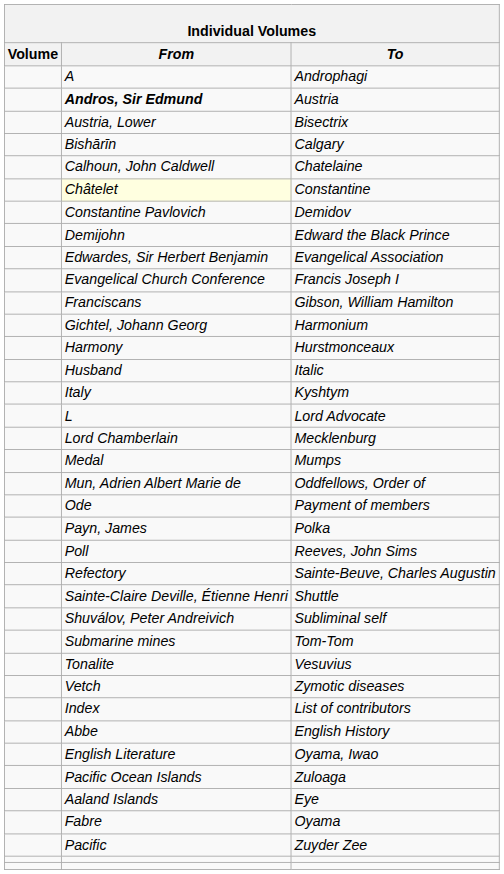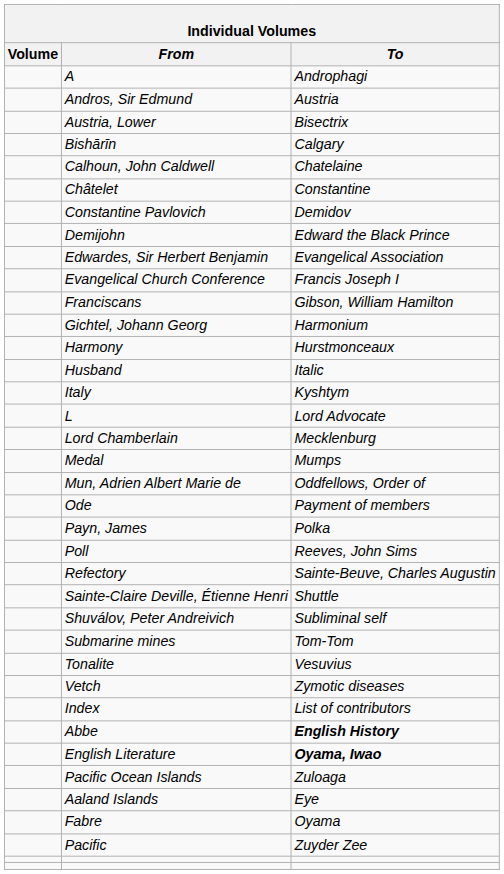(134, 99) bold -> (128, 99) normal
(91, 189) lightyellow background -> (91, 189) no background
(342, 731) normal -> (347, 731) bold
(336, 754) normal -> (338, 754) bold
